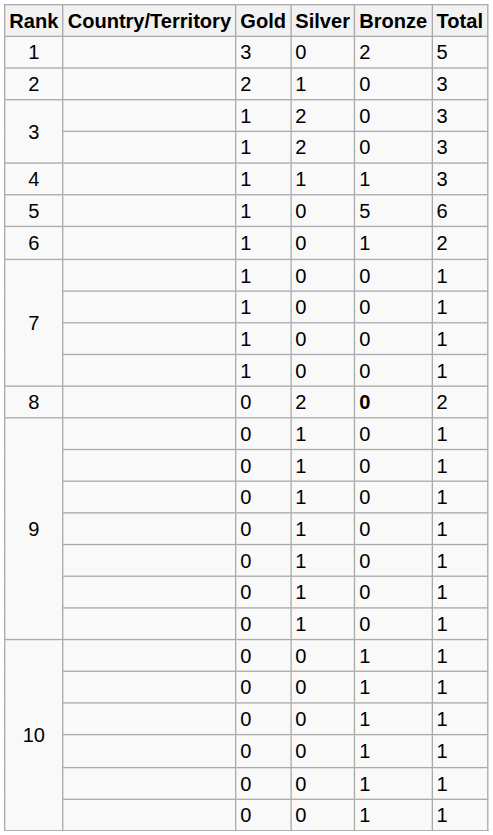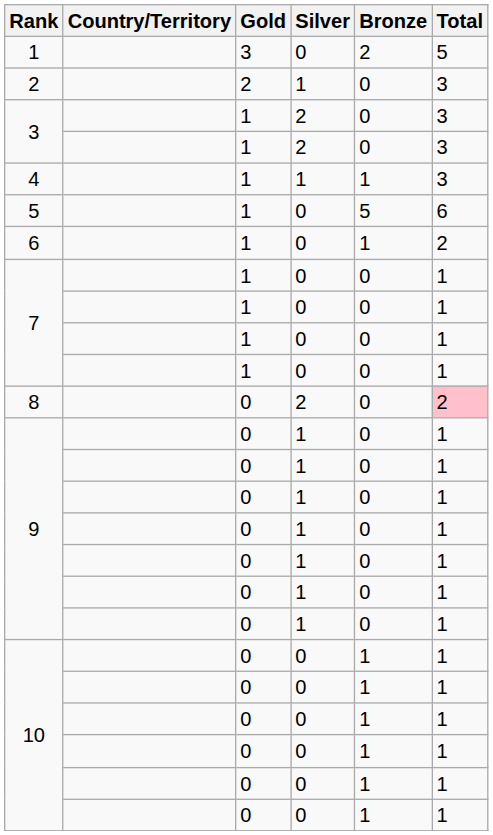(365, 402) bold -> (365, 402) normal
(442, 402) no background -> (442, 402) pink background
